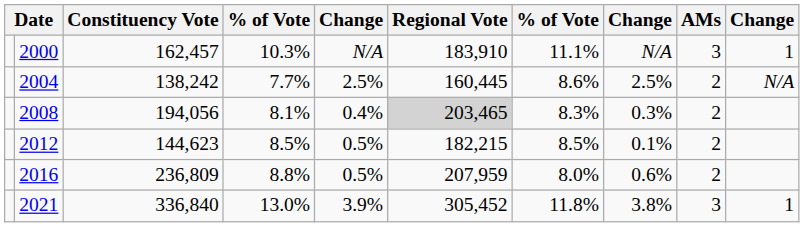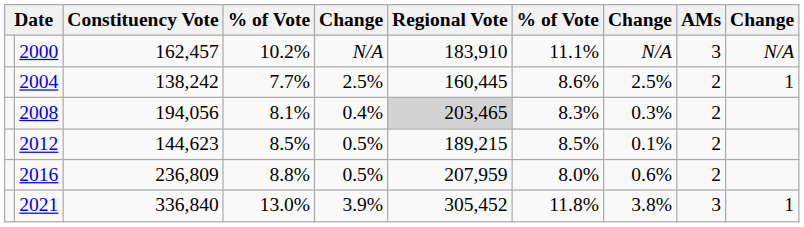(285, 50) 10.3% -> (285, 50) 10.2%
(789, 50) 1 -> (779, 50) N/A
(779, 81) N/A -> (789, 81) 1
(476, 143) 182,215 -> (476, 143) 189,215
